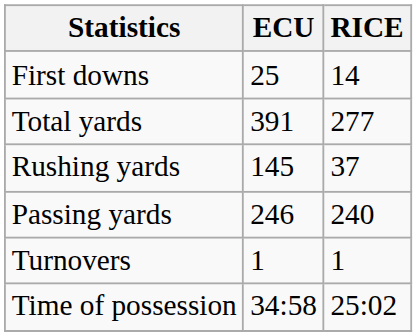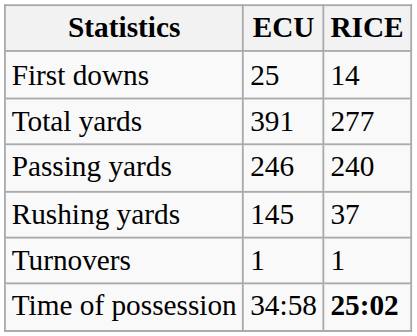rows swapped: (96, 167) <-> (92, 213)
(364, 306) normal -> (365, 306) bold
